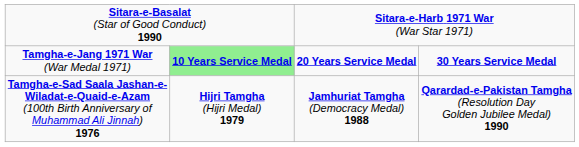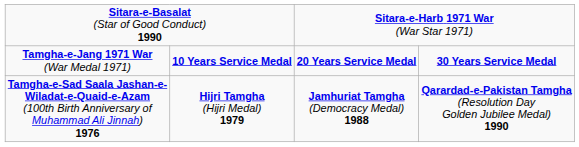(232, 60) lightgreen background -> (232, 60) no background
